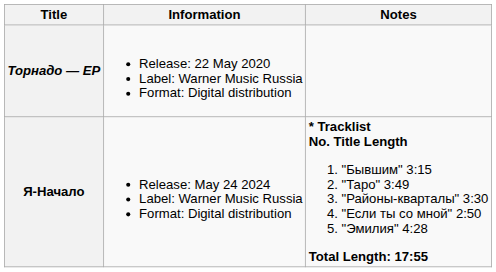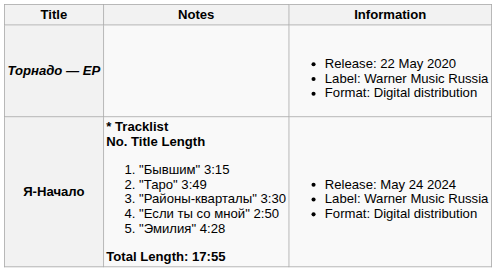columns swapped: (204, 14) <-> (399, 14)
